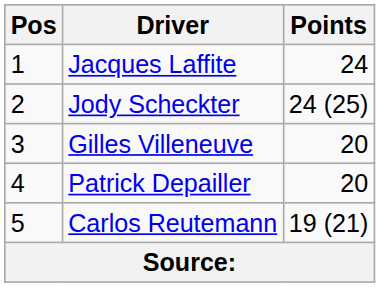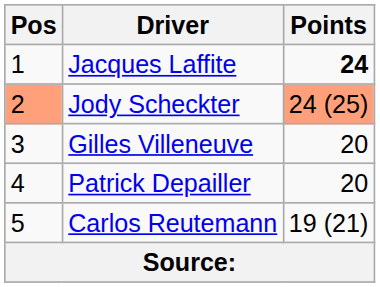(354, 65) normal -> (354, 65) bold
(18, 104) no background -> (18, 104) lightsalmon background
(329, 104) no background -> (329, 104) lightsalmon background
